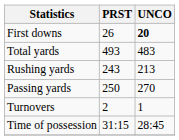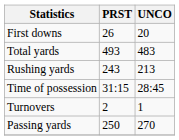(143, 32) bold -> (143, 32) normal
rows swapped: (39, 88) <-> (52, 125)
